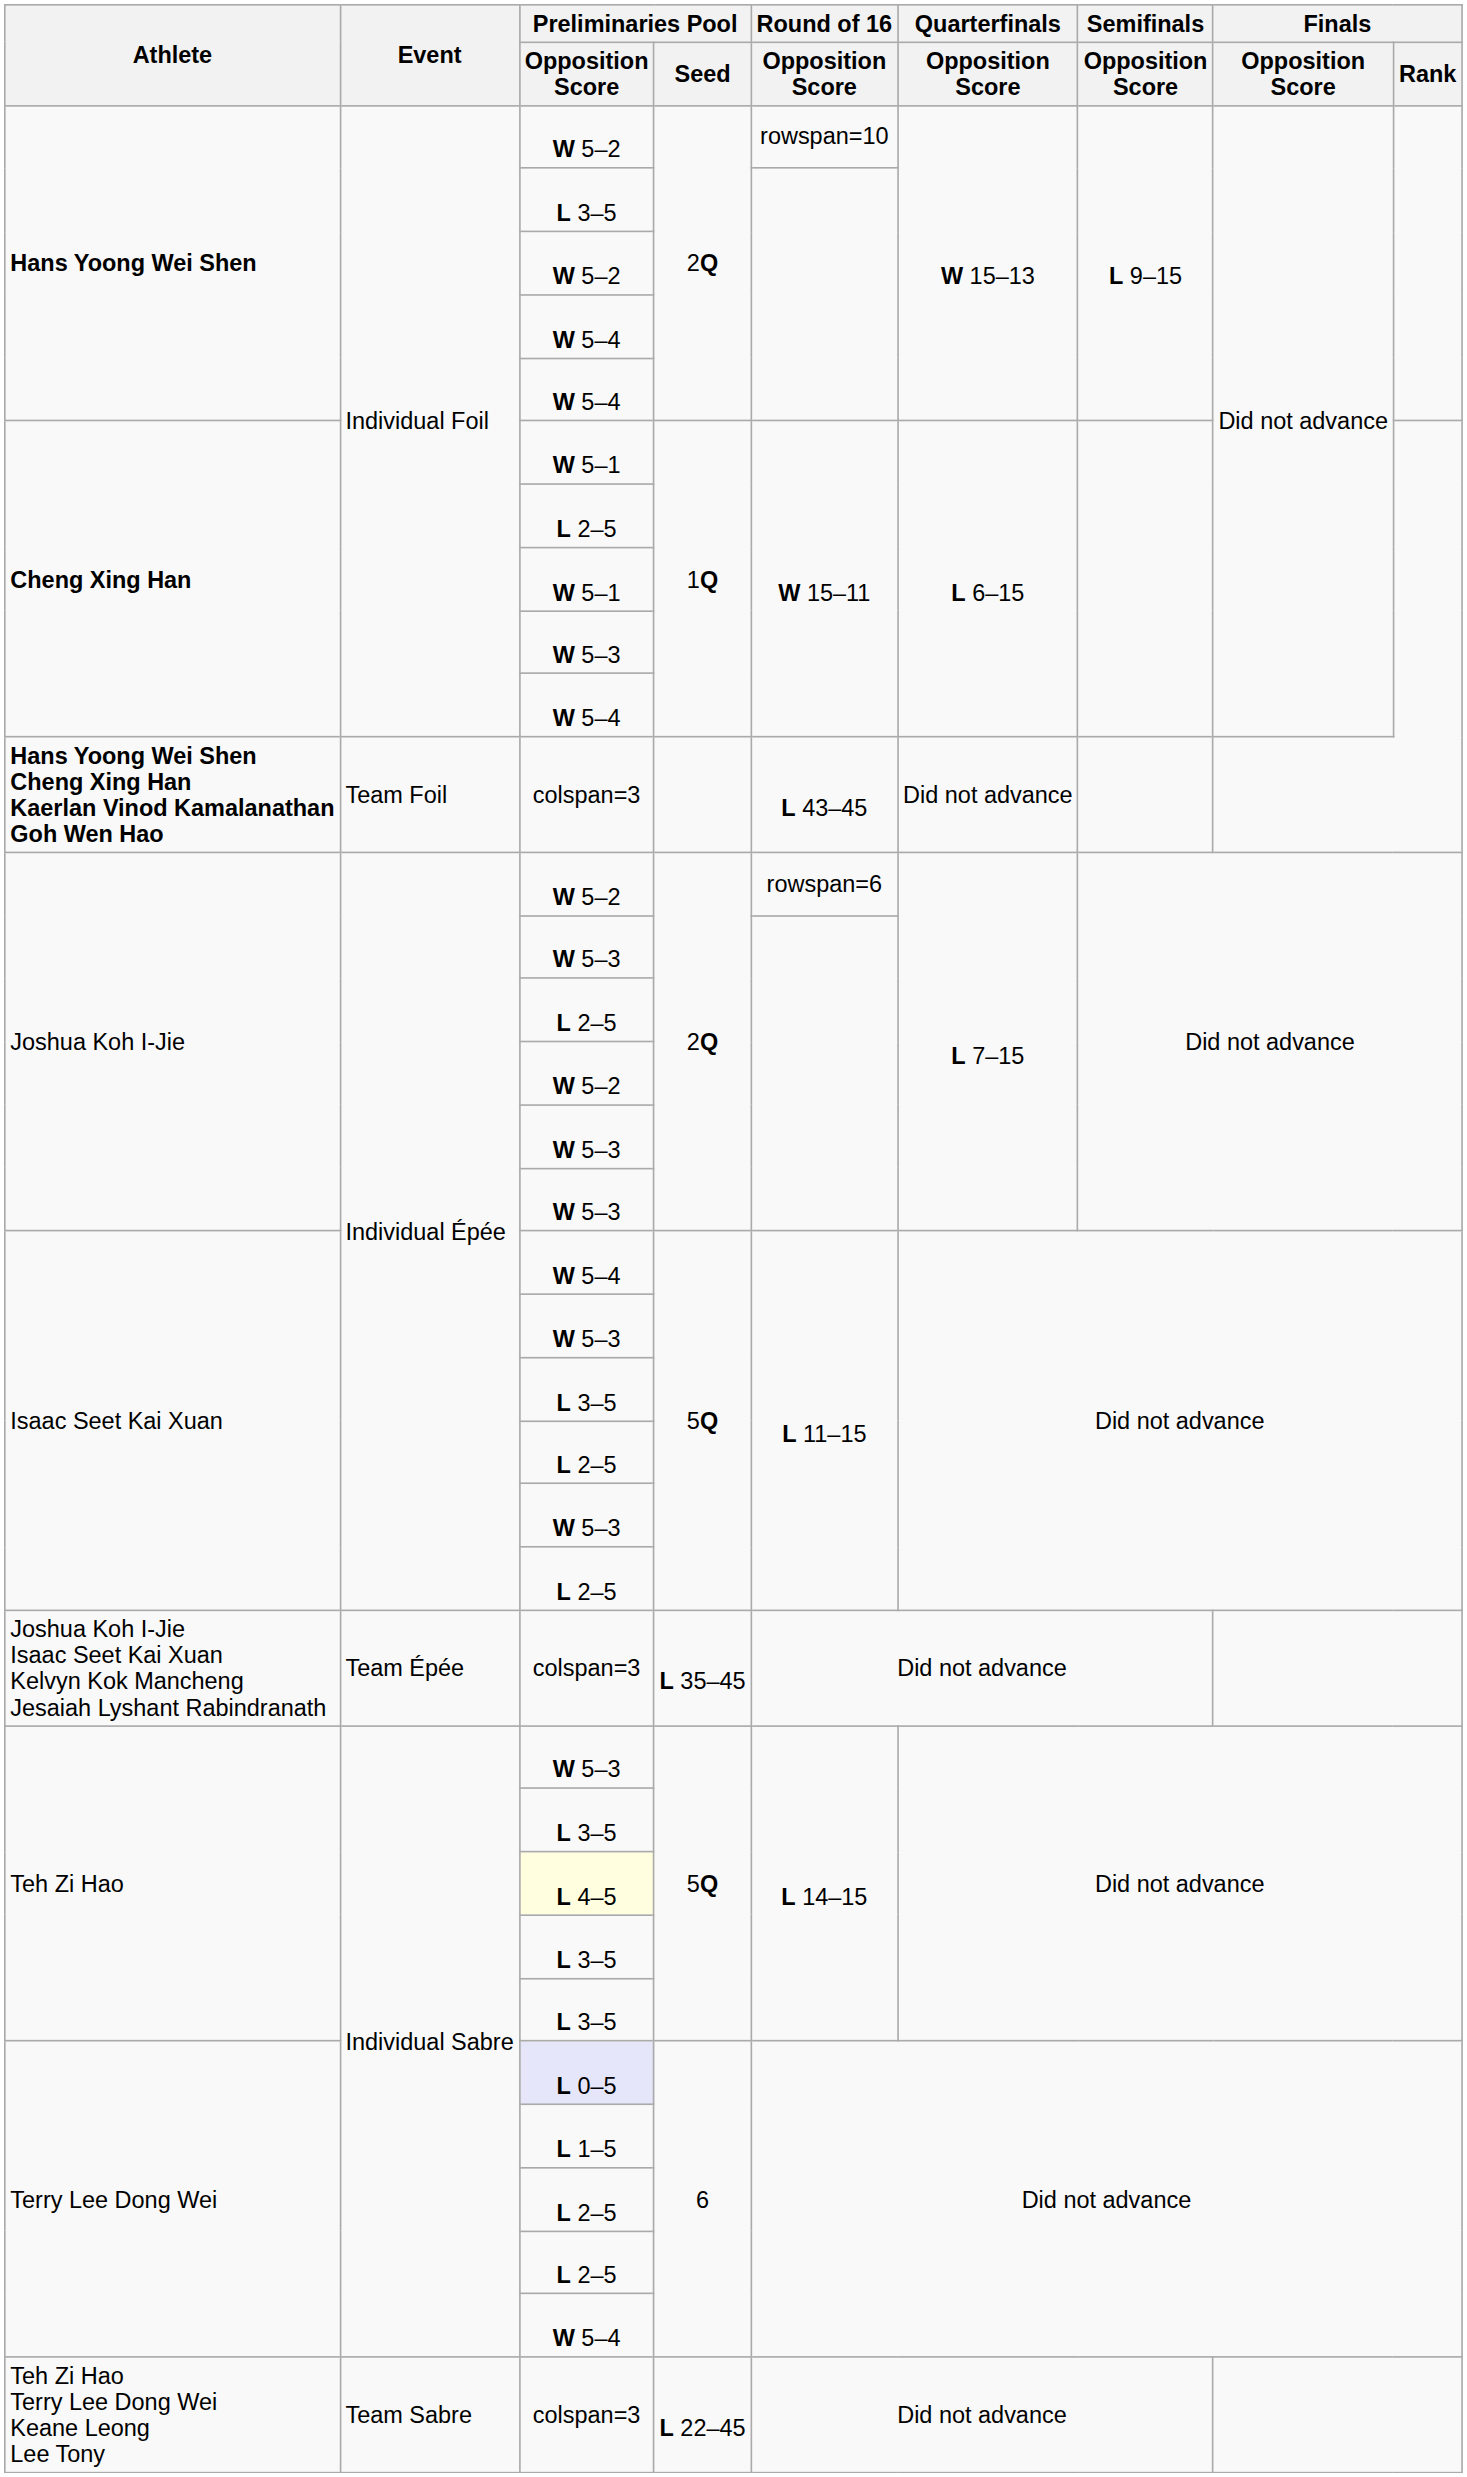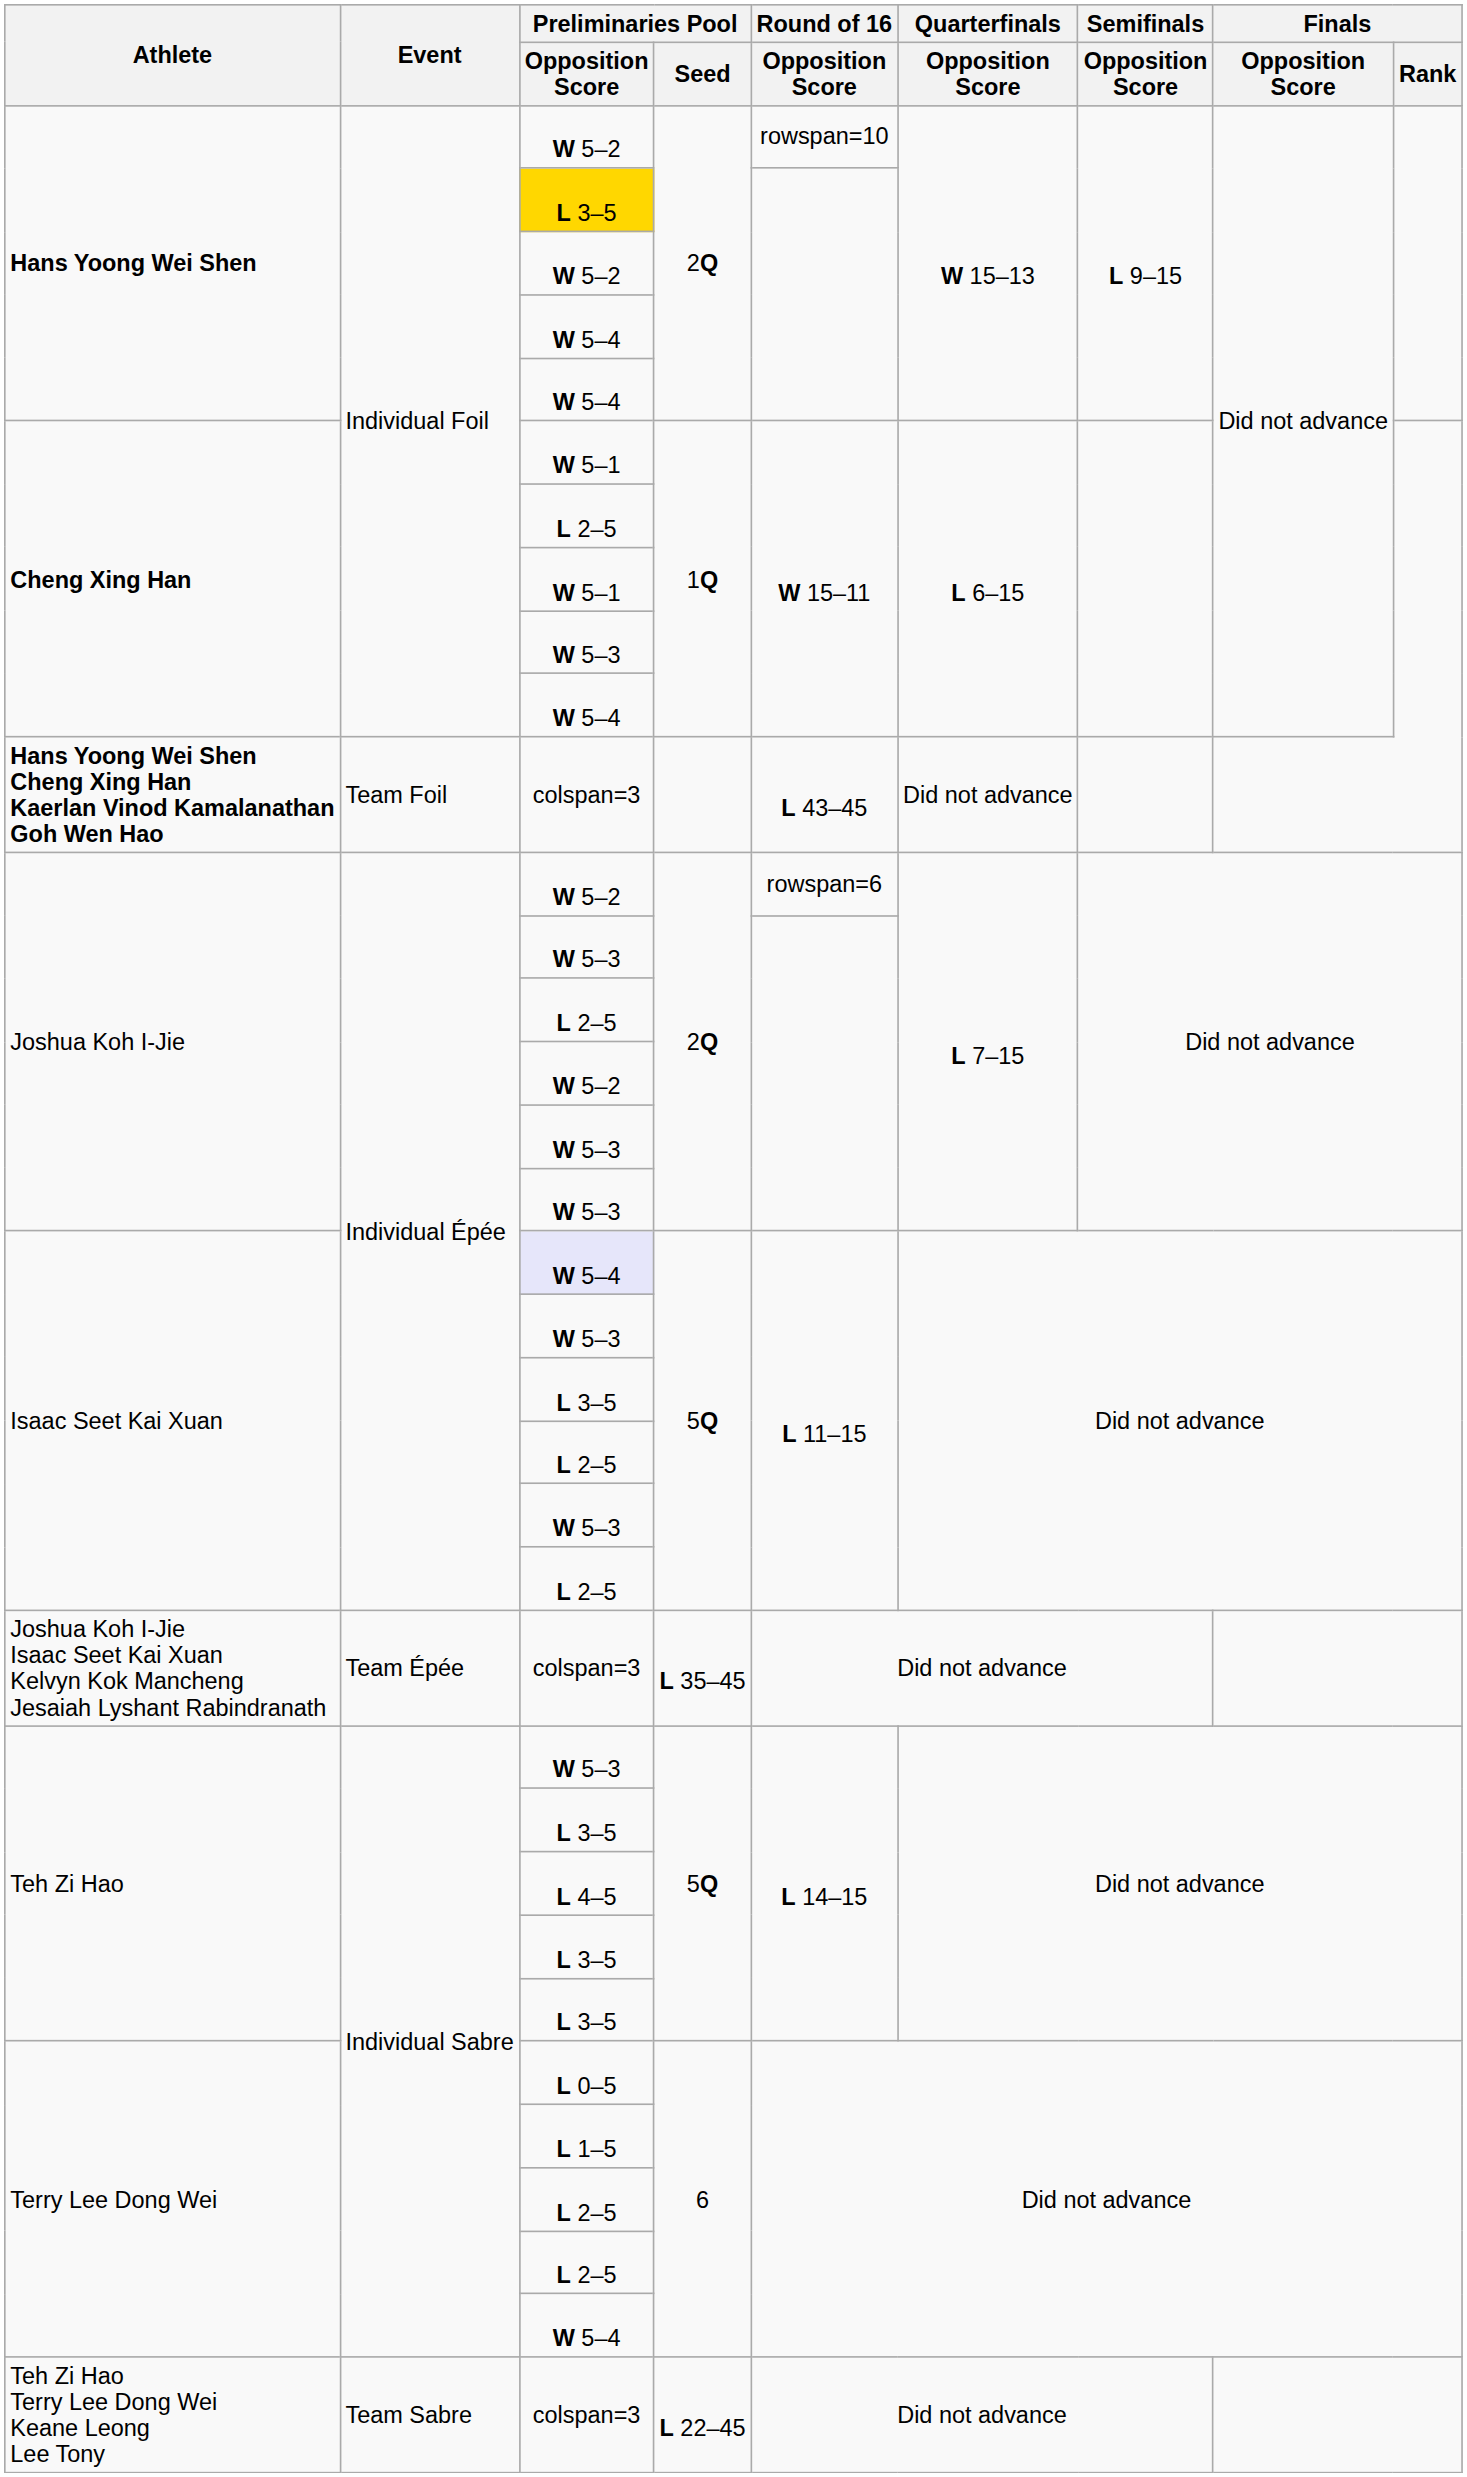(587, 213) no background -> (587, 213) gold background
(587, 1276) no background -> (587, 1276) lavender background
(587, 1897) lightyellow background -> (587, 1897) no background
(587, 2086) lavender background -> (587, 2086) no background
